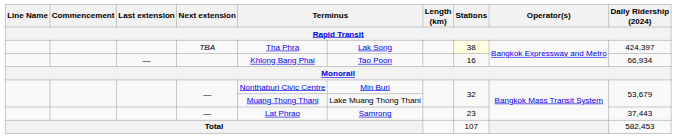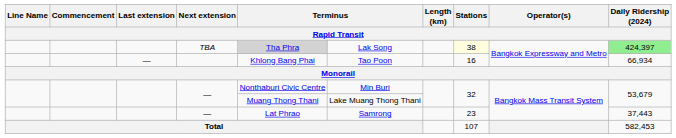(283, 47) no background -> (283, 47) lightgrey background
(640, 47) no background -> (640, 47) lightgreen background
